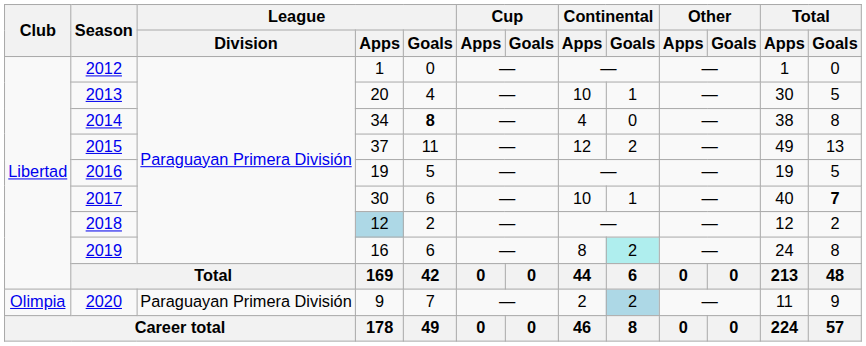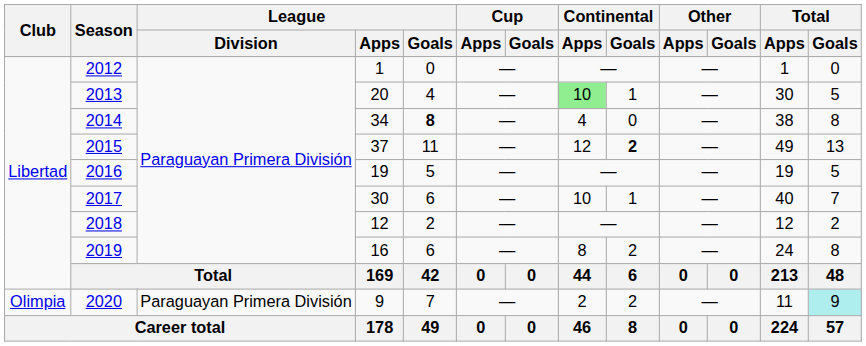(582, 95) no background -> (582, 95) lightgreen background
(633, 146) normal -> (633, 146) bold
(835, 198) bold -> (835, 198) normal
(380, 224) lightblue background -> (380, 224) no background
(633, 250) paleturquoise background -> (633, 250) no background
(633, 302) lightblue background -> (633, 302) no background
(835, 302) no background -> (835, 302) paleturquoise background
